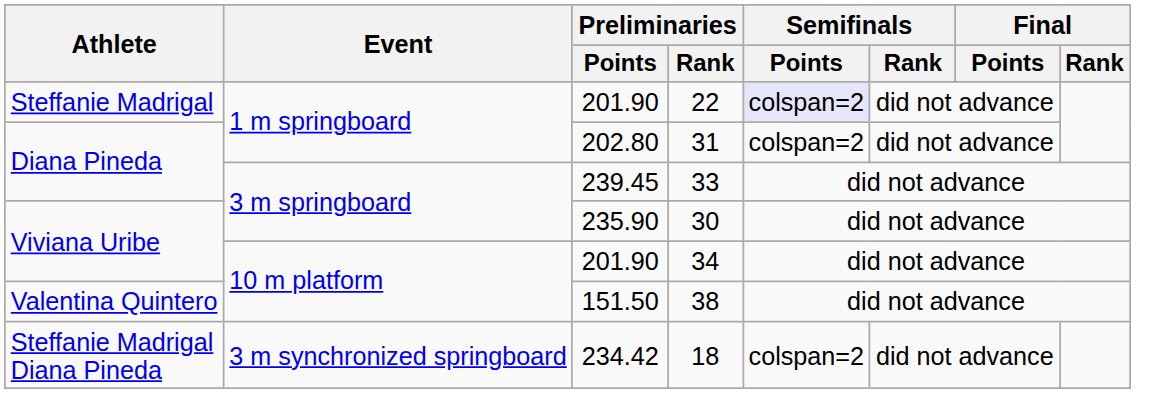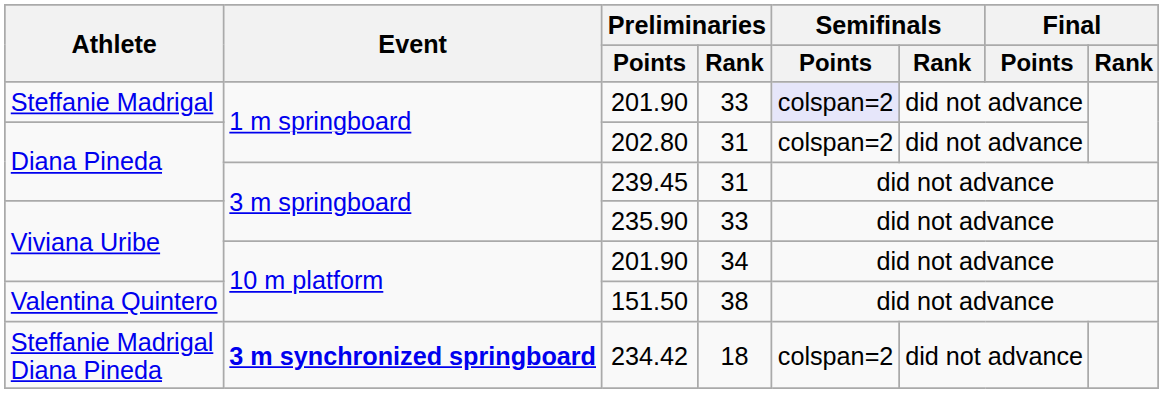(705, 103) 22 -> (735, 103) 33
(705, 182) 33 -> (735, 182) 31
(705, 222) 30 -> (735, 222) 33
(398, 355) normal -> (413, 355) bold
